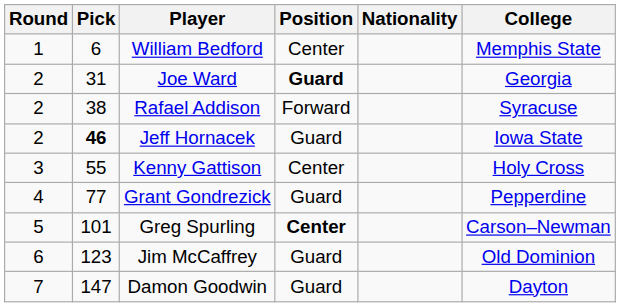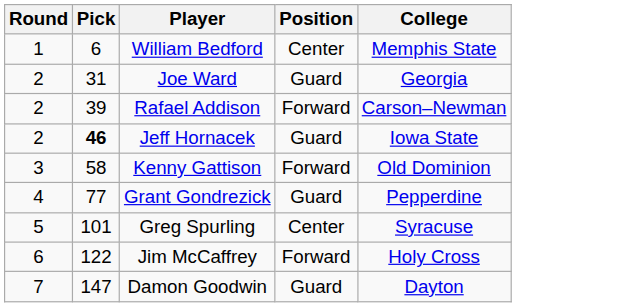- column: (410, 19)
(316, 78) bold -> (316, 78) normal
(96, 108) 38 -> (96, 108) 39
(538, 108) Syracuse -> (434, 108) Carson–Newman
(96, 167) 55 -> (96, 167) 58
(316, 167) Center -> (316, 167) Forward
(538, 167) Holy Cross -> (434, 167) Old Dominion
(316, 227) bold -> (316, 227) normal
(538, 227) Carson–Newman -> (434, 227) Syracuse
(96, 256) 123 -> (96, 256) 122
(316, 256) Guard -> (316, 256) Forward
(538, 256) Old Dominion -> (434, 256) Holy Cross
